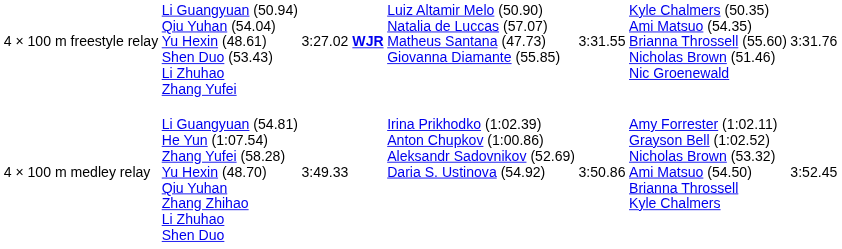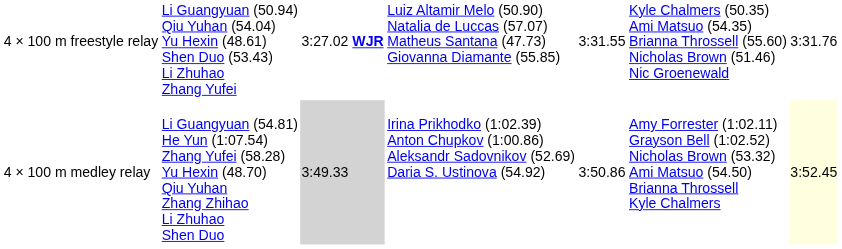(325, 172) no background -> (325, 172) lightgrey background
(814, 172) no background -> (814, 172) lightyellow background
